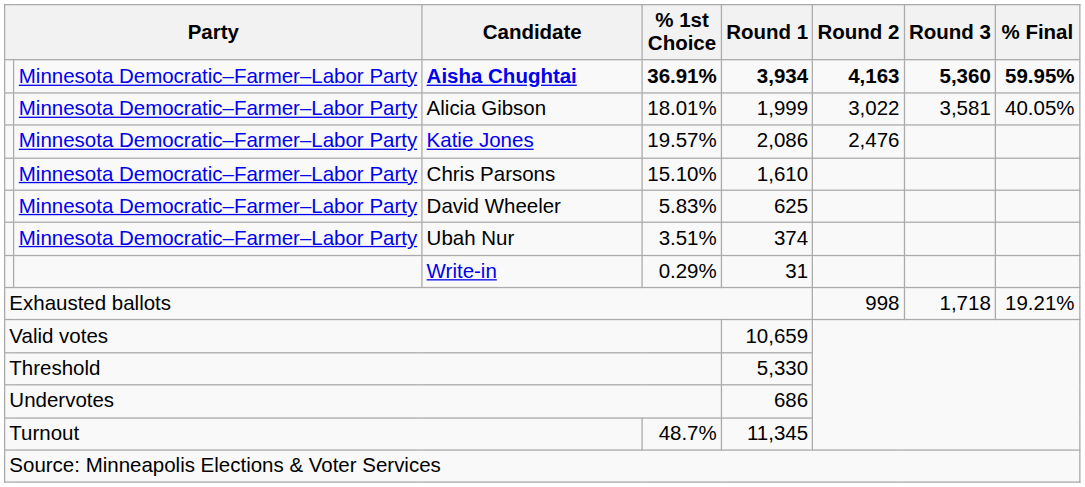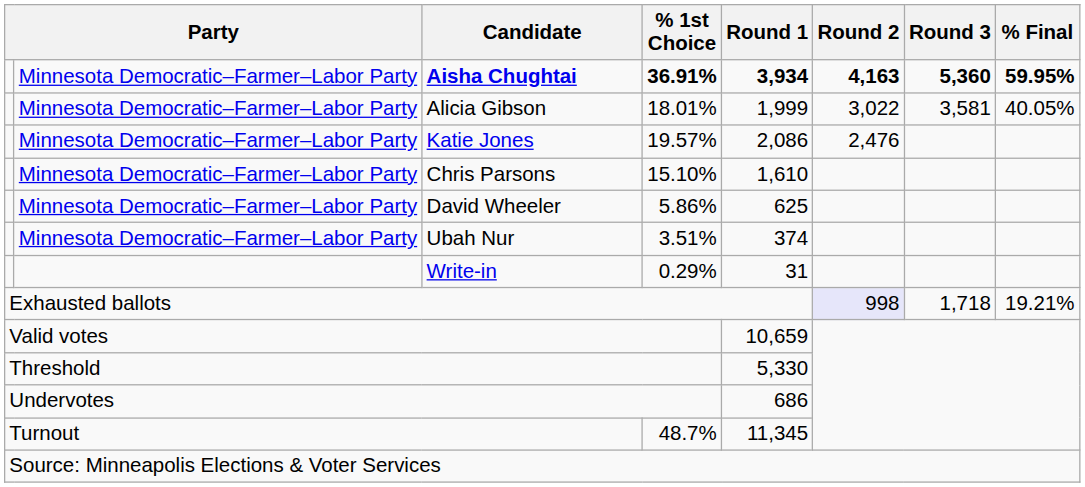(688, 206) 5.83% -> (688, 206) 5.86%
(882, 303) no background -> (882, 303) lavender background
